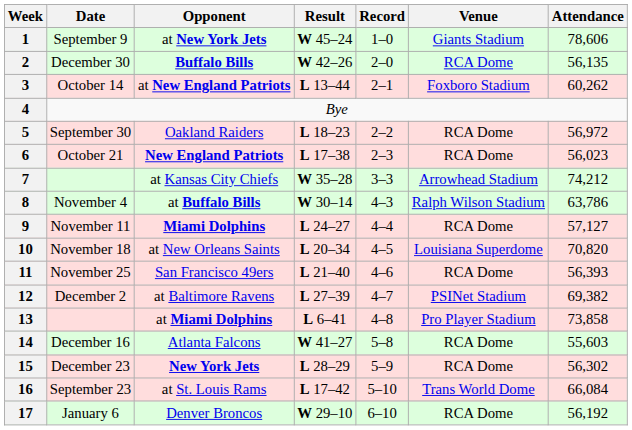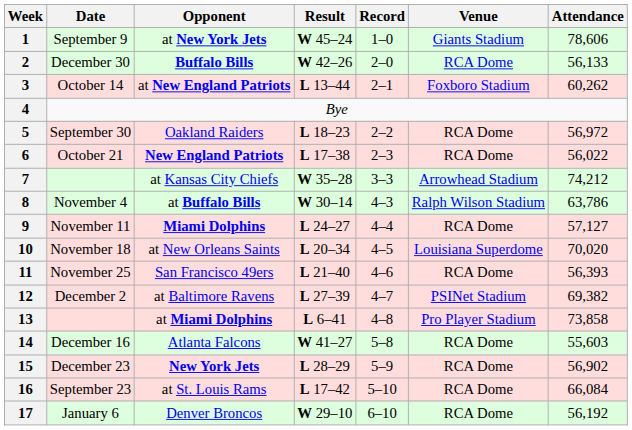(588, 62) 56,135 -> (588, 62) 56,133
(588, 156) 56,023 -> (588, 156) 56,022
(588, 249) 70,820 -> (588, 249) 70,020
(588, 366) 56,302 -> (588, 366) 56,902
(478, 389) Trans World Dome -> (478, 389) RCA Dome
